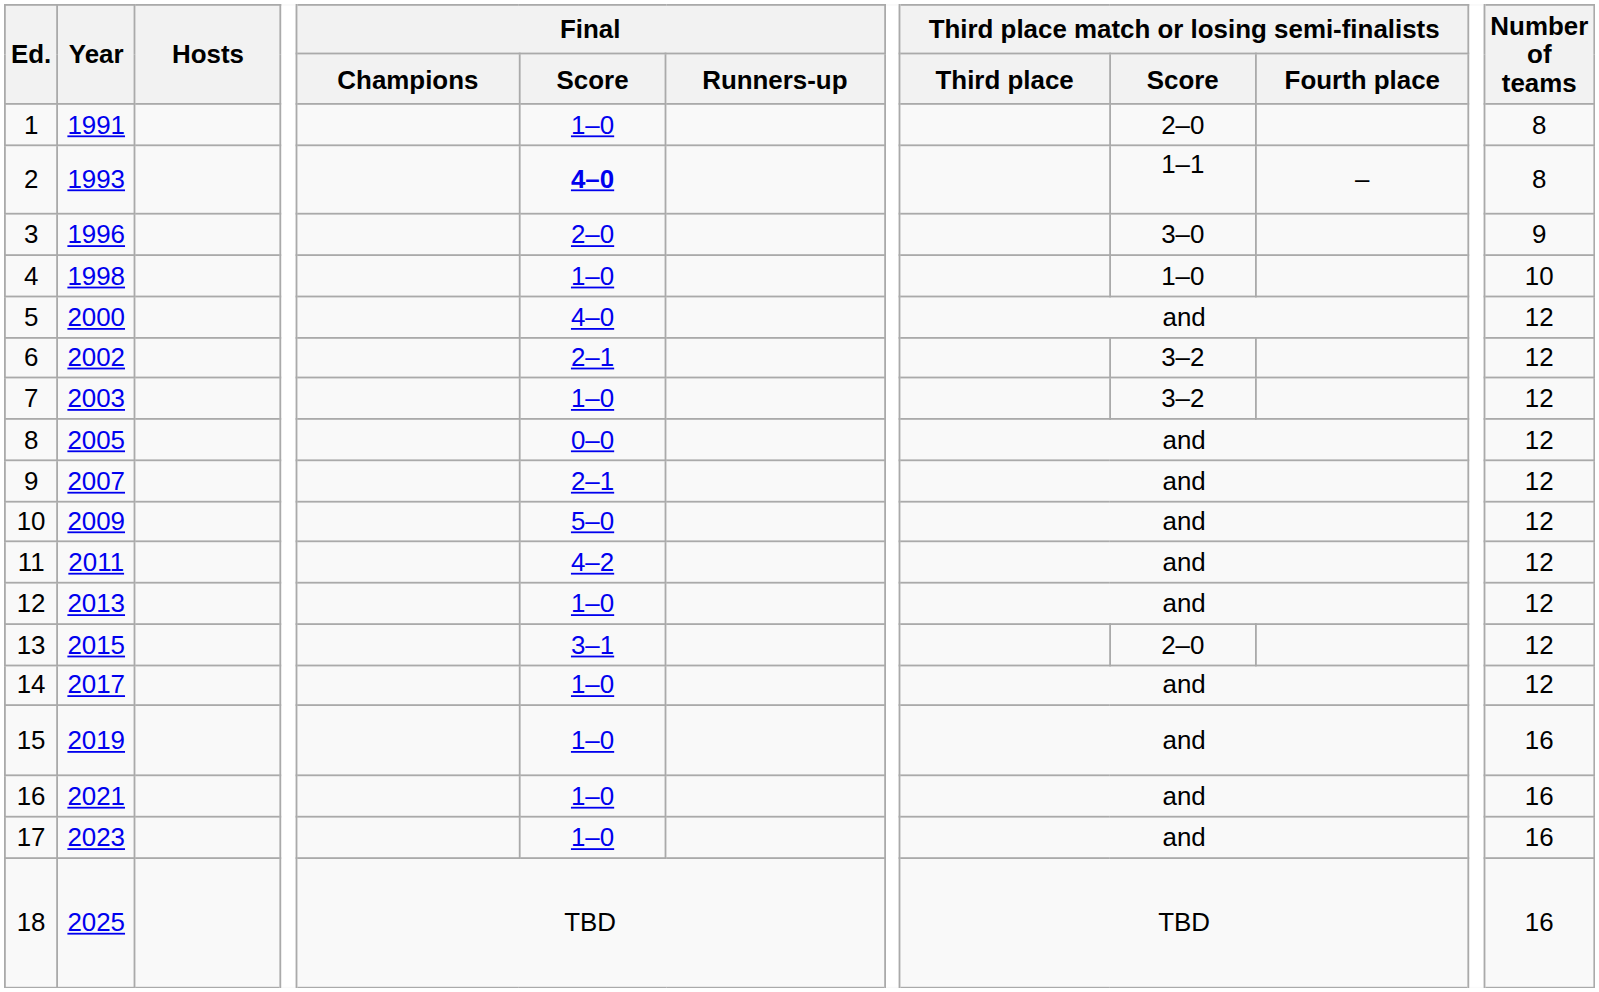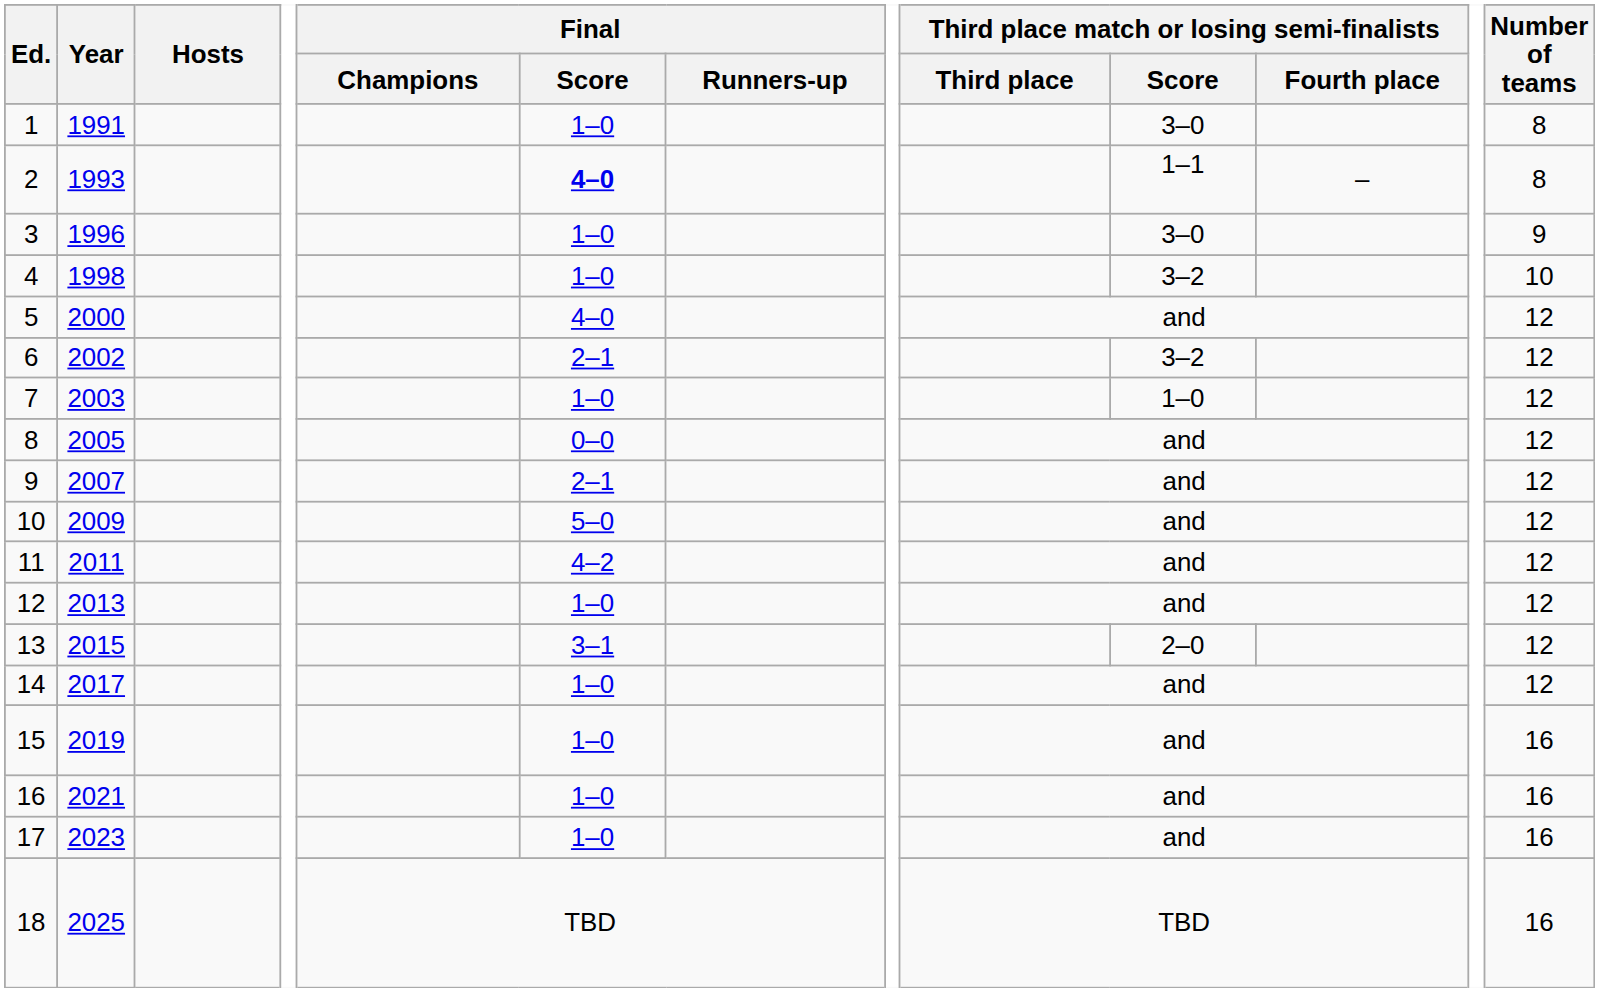(1183, 124) 2–0 -> (1183, 124) 3–0
(593, 235) 2–0 -> (593, 235) 1–0
(1183, 276) 1–0 -> (1183, 276) 3–2
(1183, 399) 3–2 -> (1183, 399) 1–0
